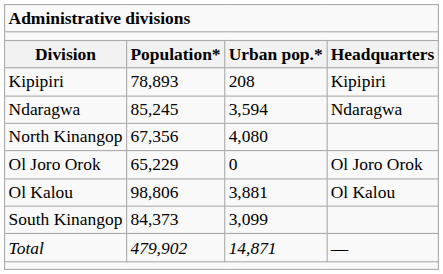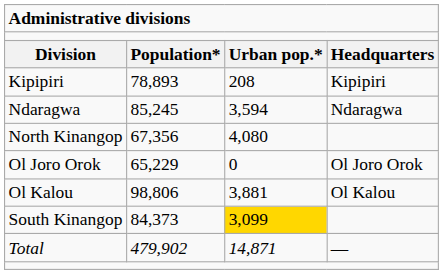(248, 219) no background -> (248, 219) gold background
